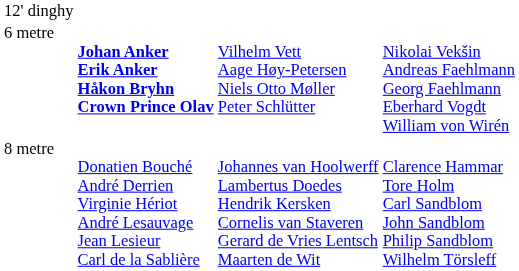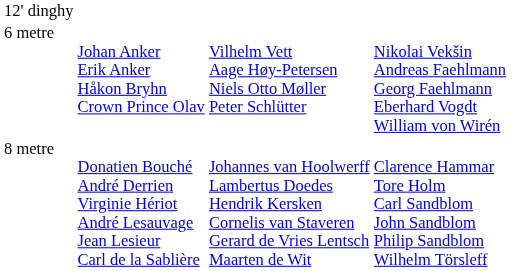(146, 79) bold -> (141, 79) normal
